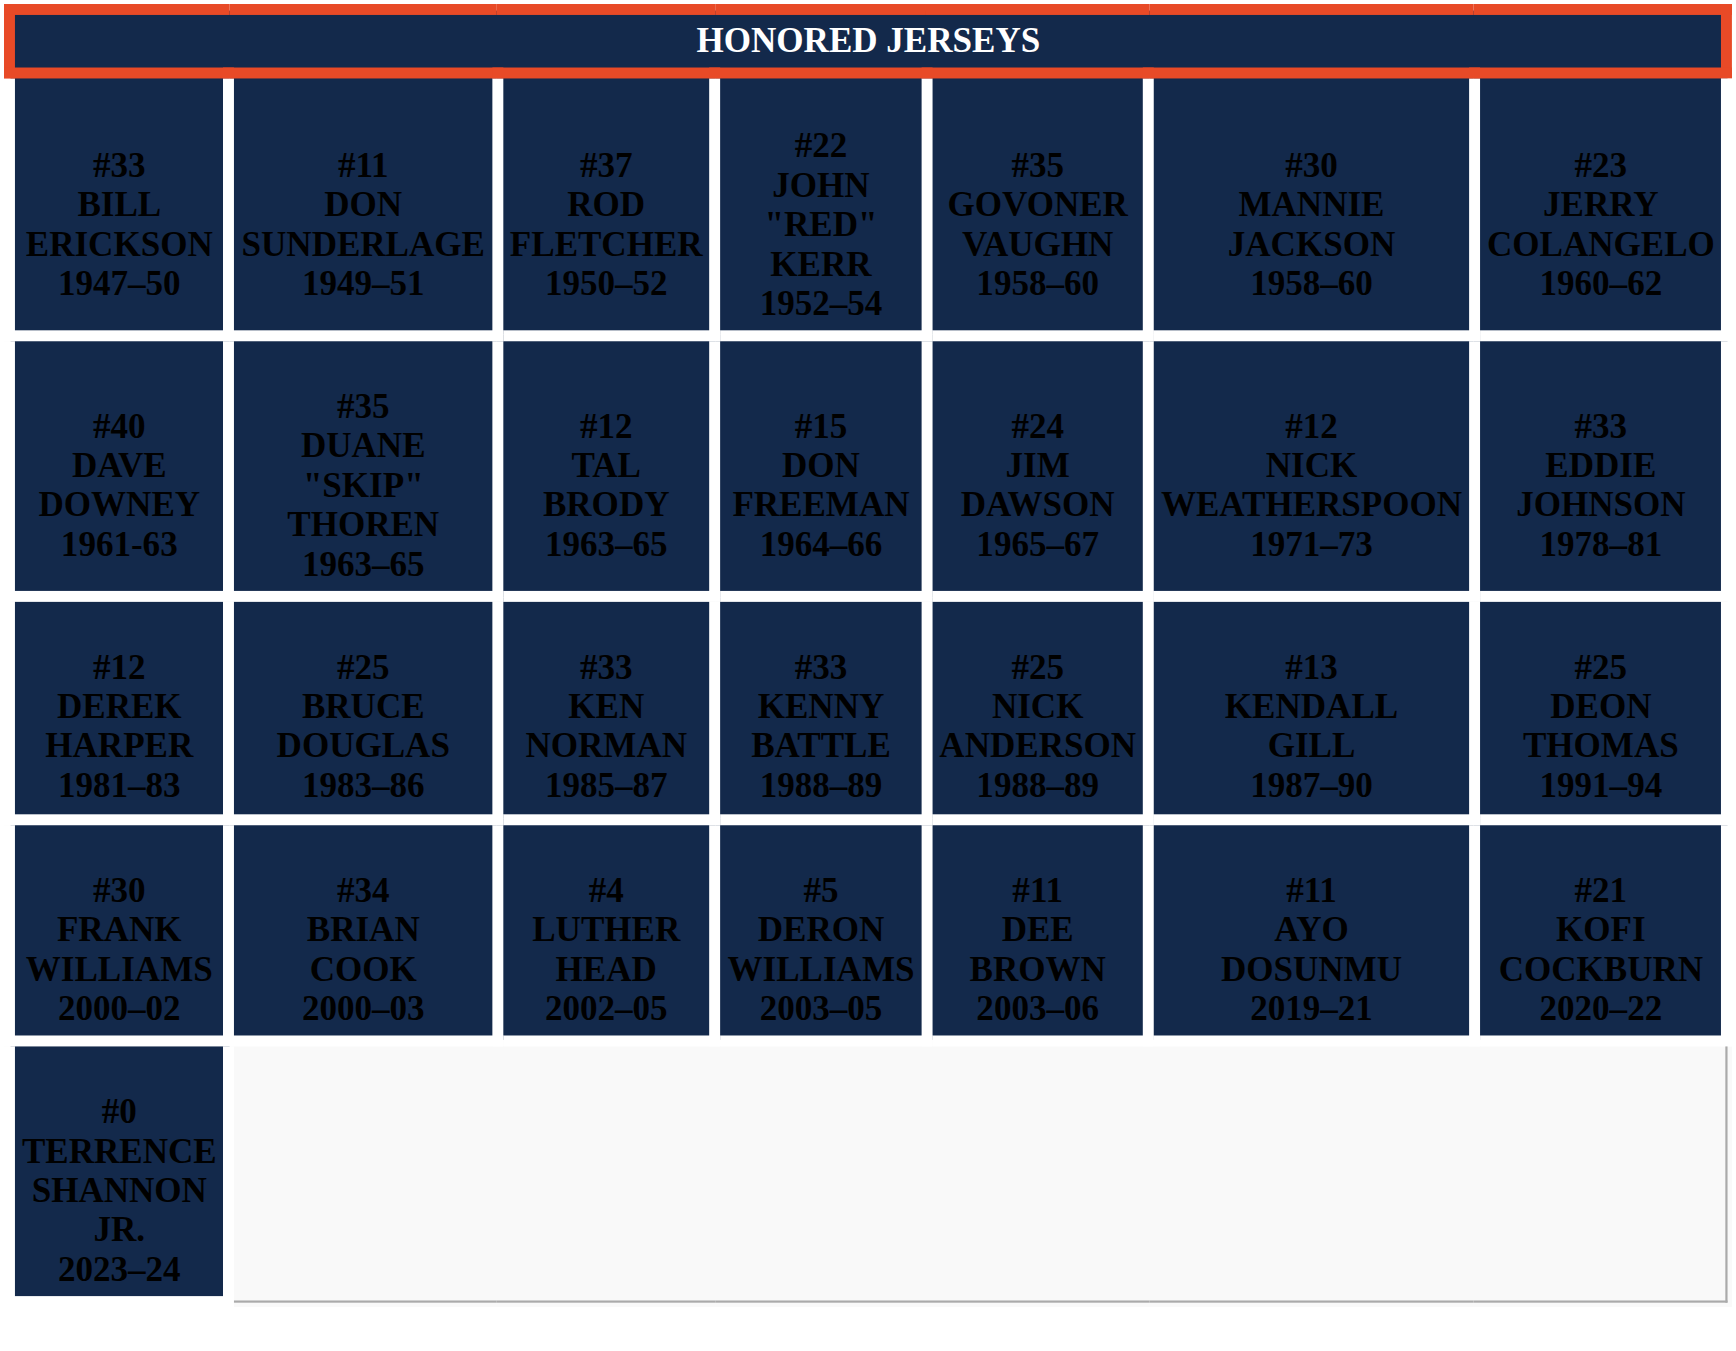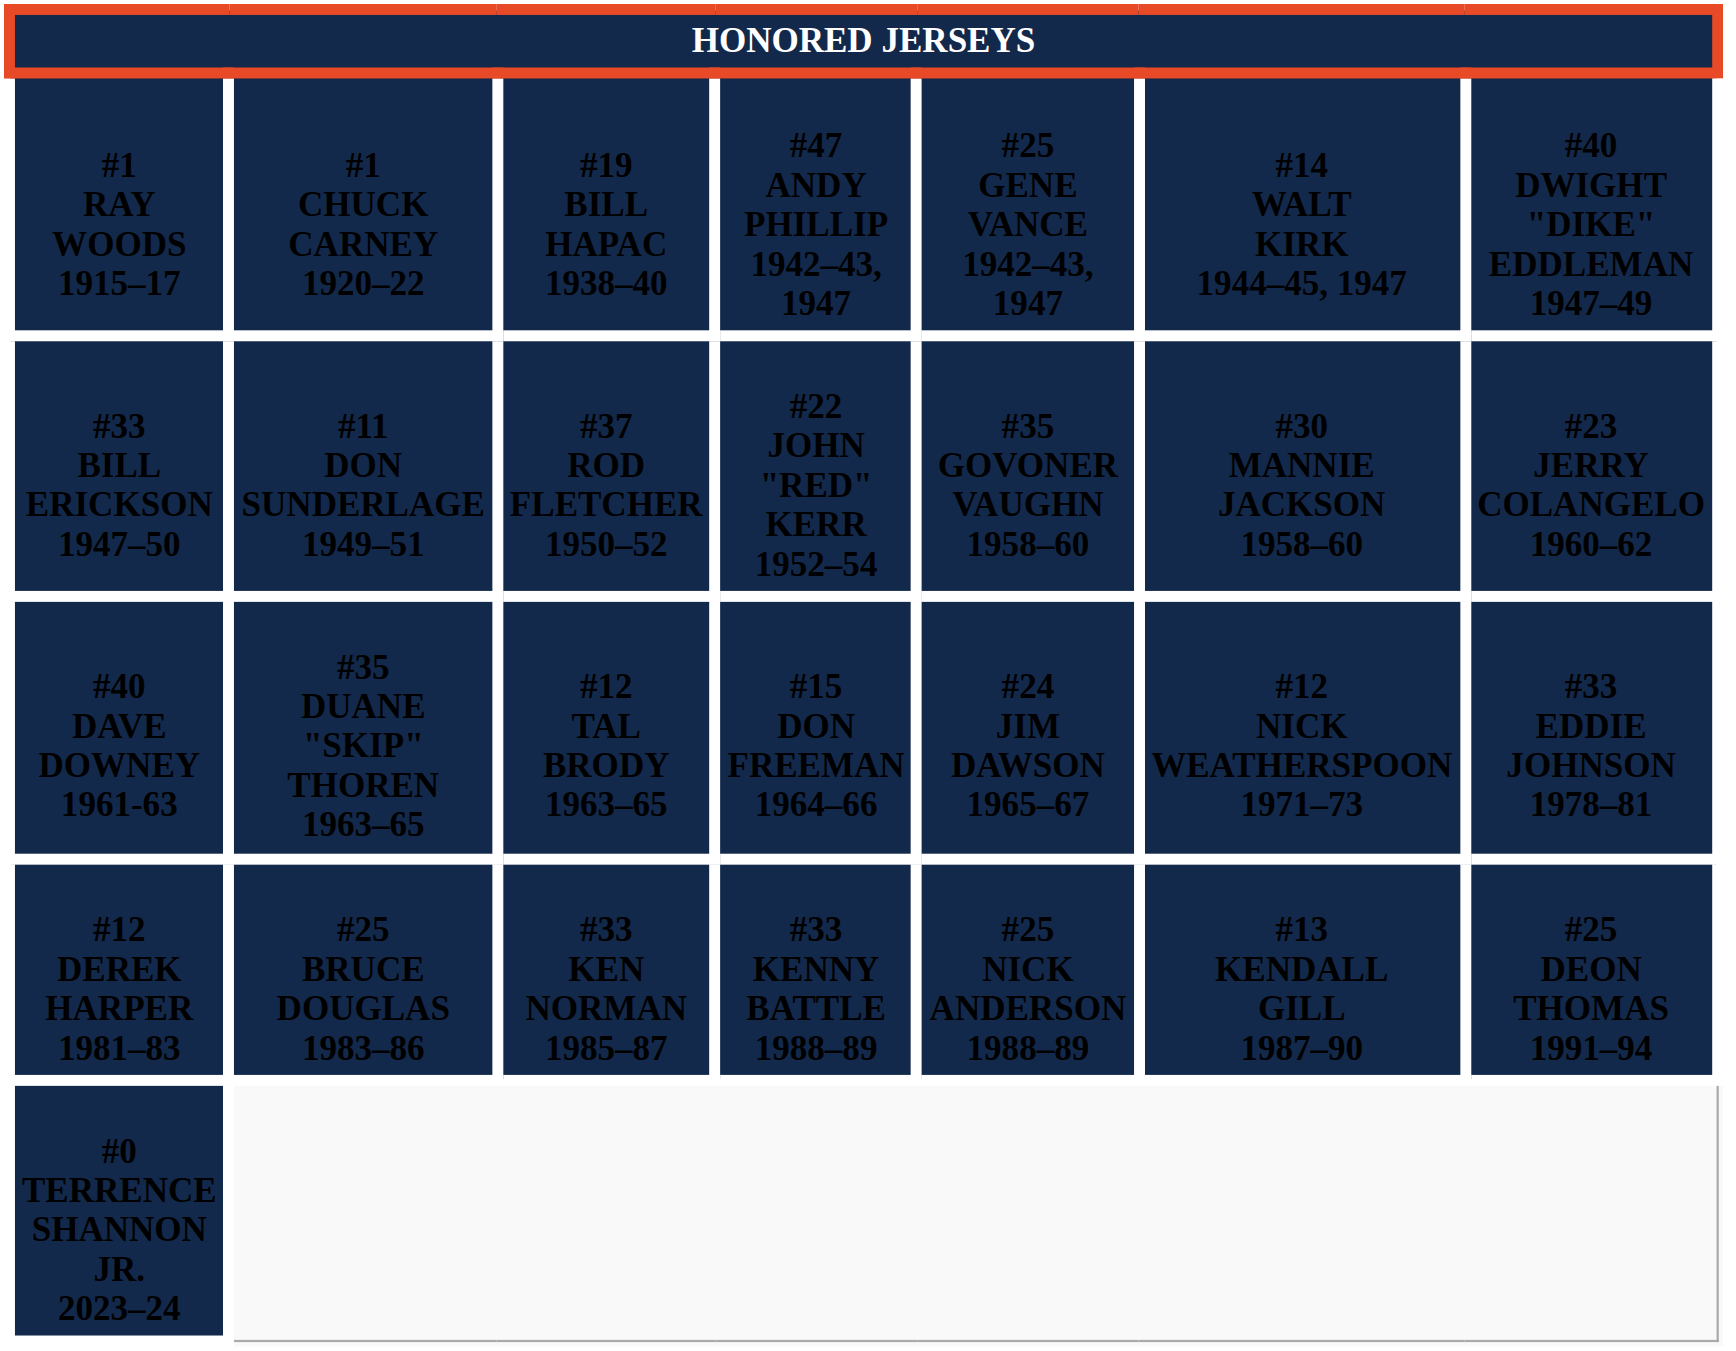+ row: (119, 223)
- row: (119, 948)
